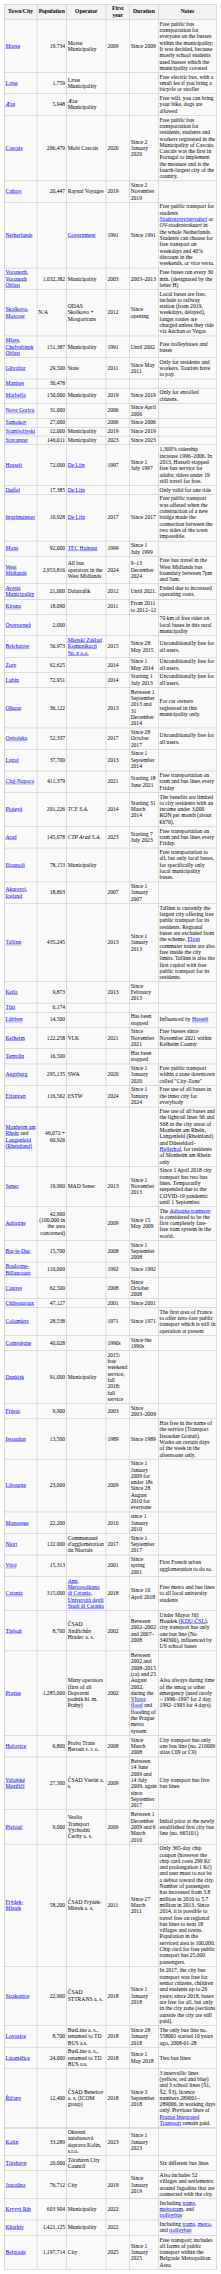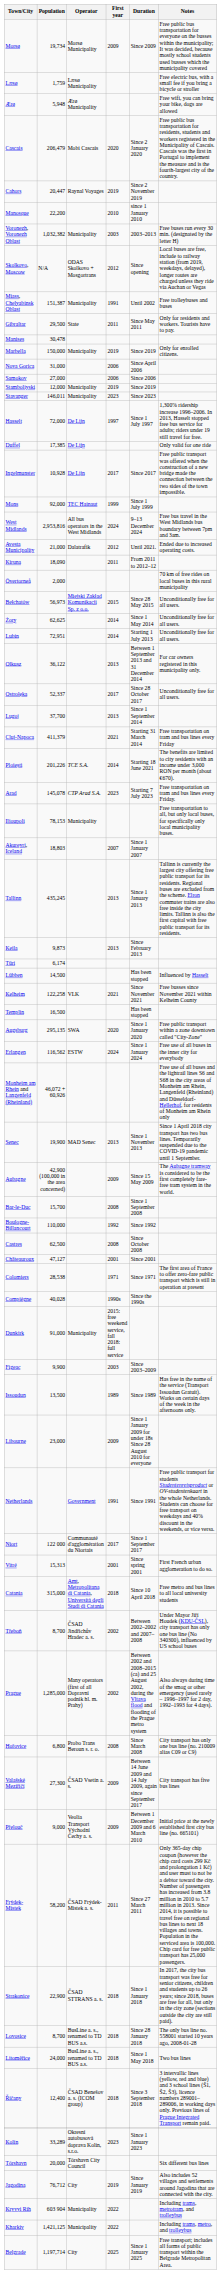rows swapped: (19, 235) <-> (17, 1523)
(143, 781) Starting 18 June 2021 -> (143, 737) Starting 31 March 2014
(143, 809) Starting 31 March 2014 -> (143, 765) Starting 18 June 2021
